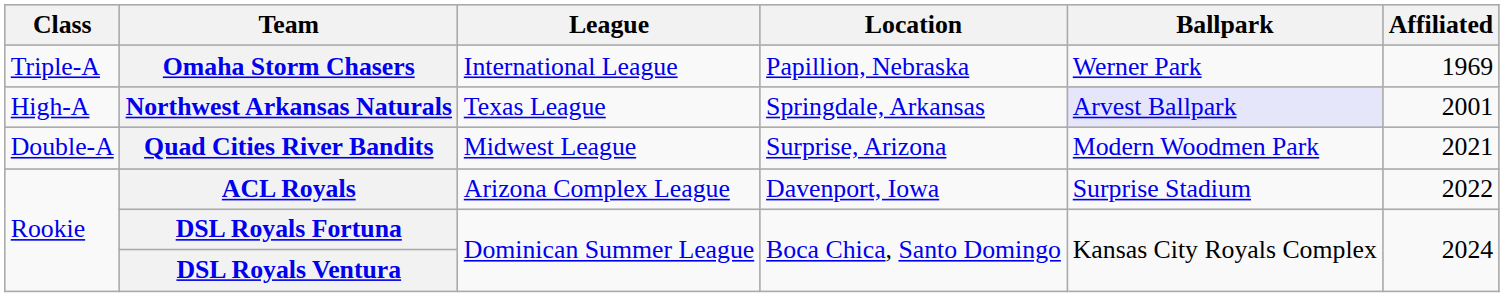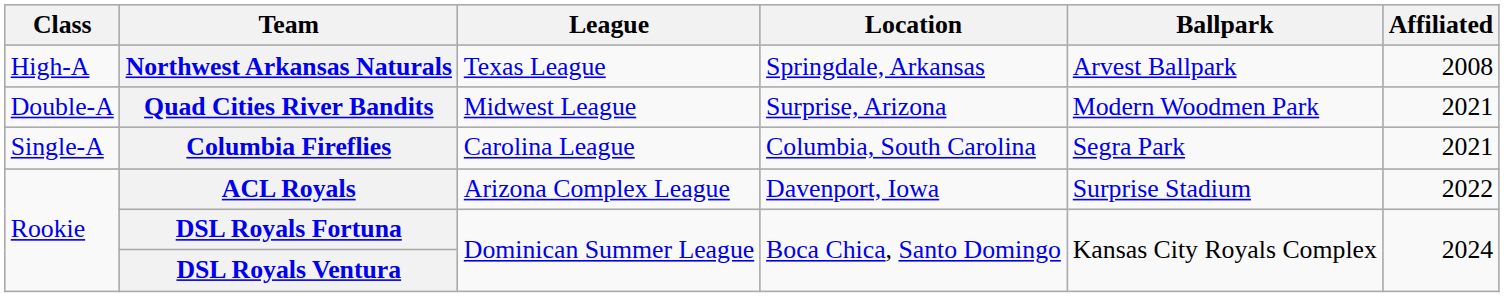- row: (289, 65)
(1155, 106) lavender background -> (1155, 65) no background
(1467, 106) 2001 -> (1467, 65) 2008
+ row: (289, 147)
